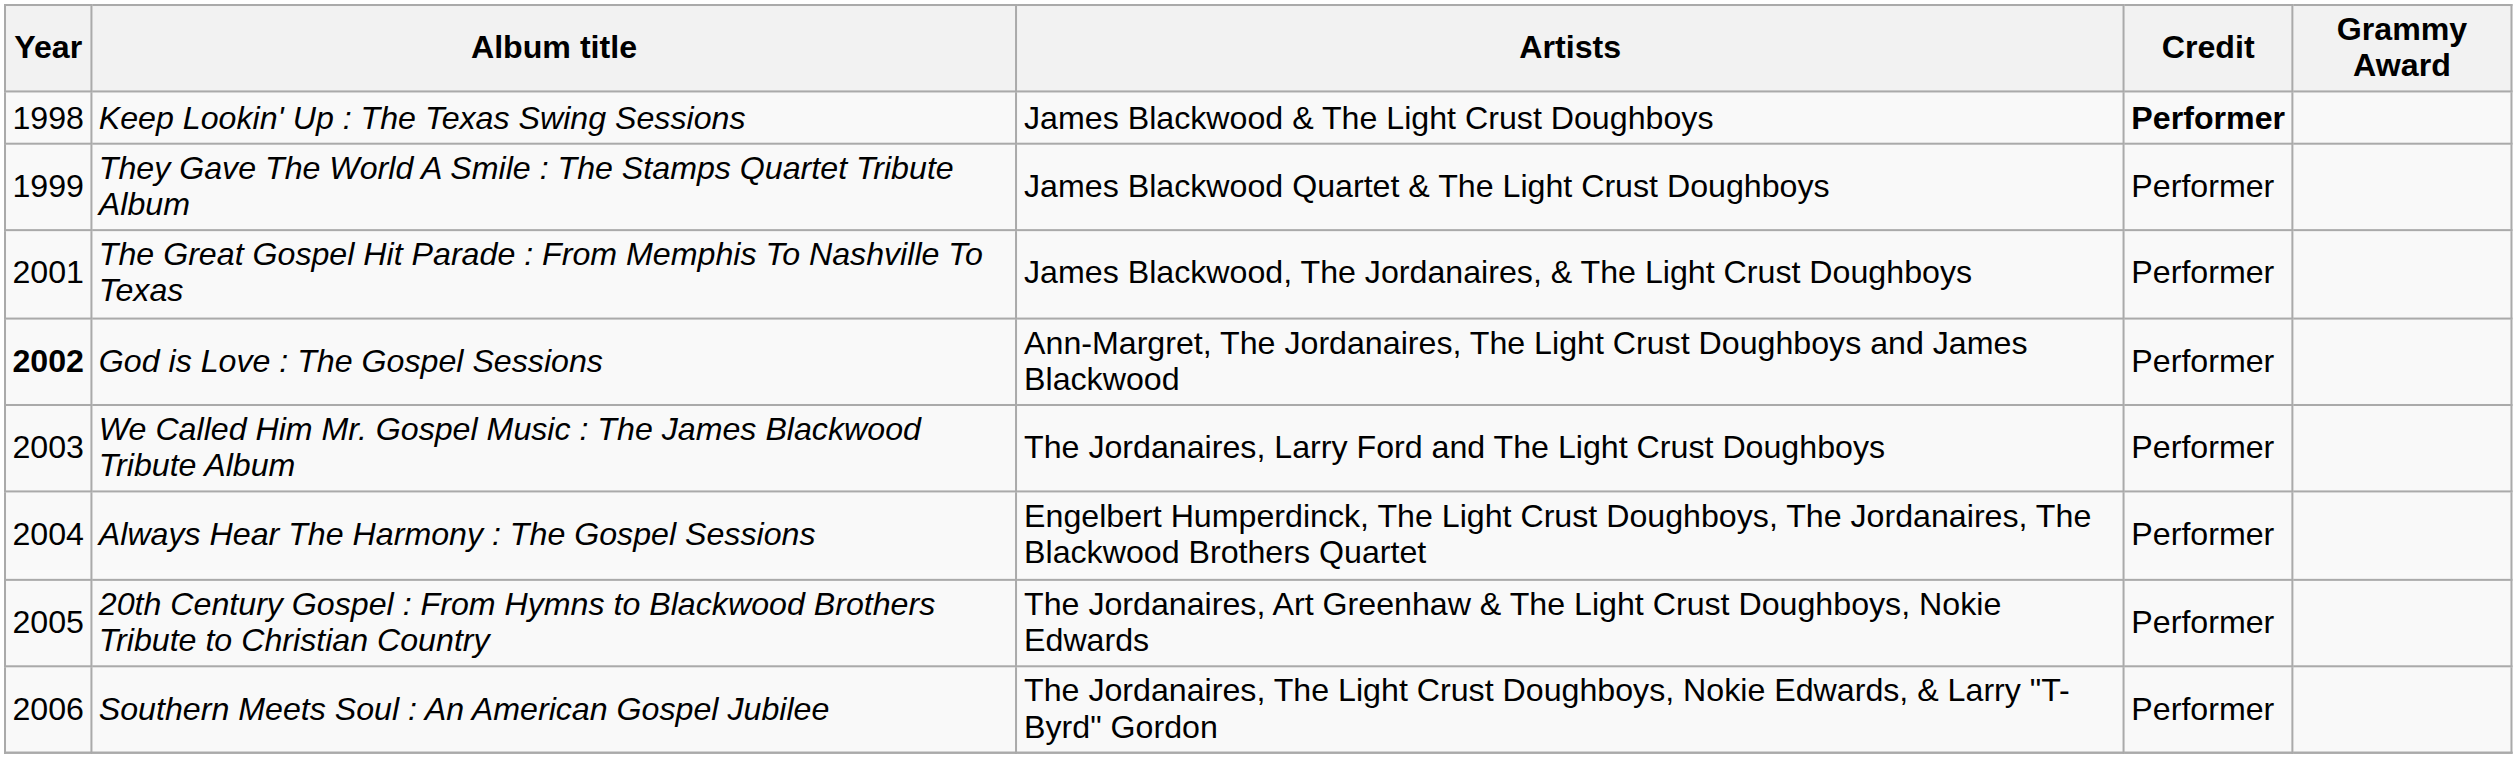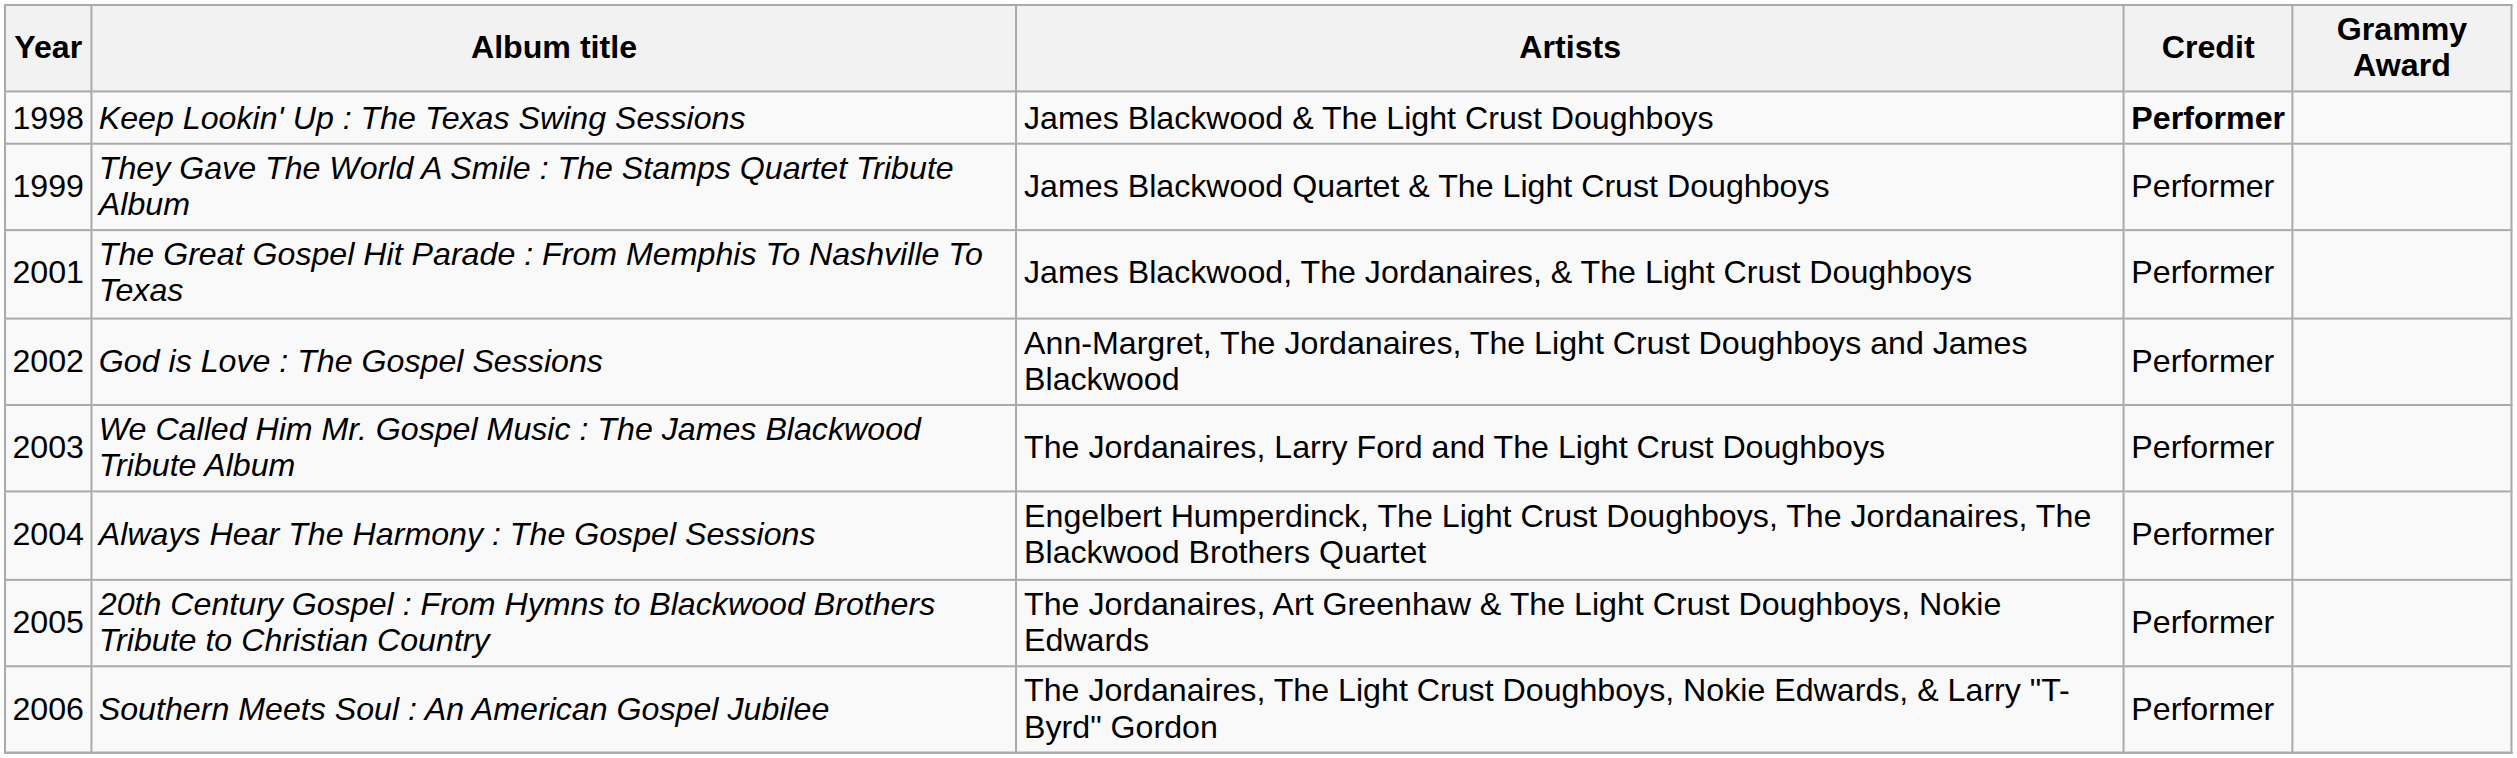(48, 360) bold -> (48, 360) normal
